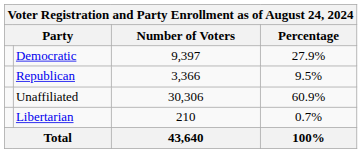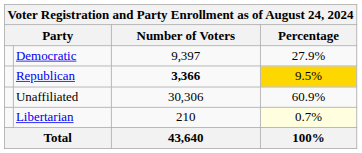(186, 76) normal -> (186, 76) bold
(309, 76) no background -> (309, 76) gold background
(309, 117) no background -> (309, 117) lightyellow background
